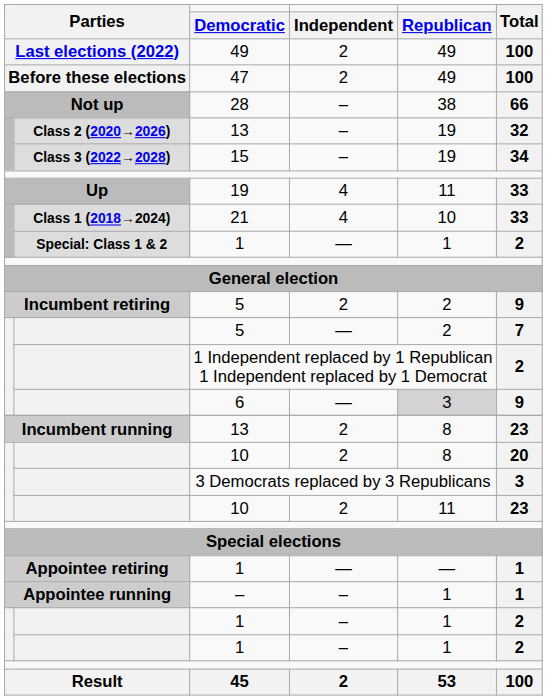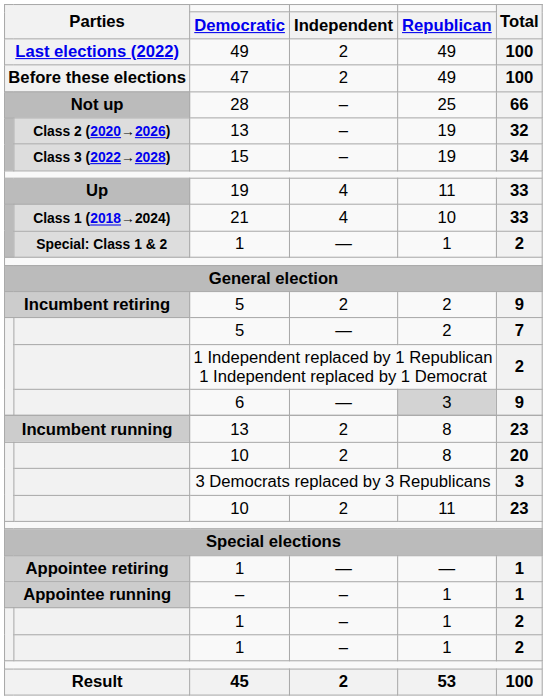(447, 104) 38 -> (447, 104) 25
